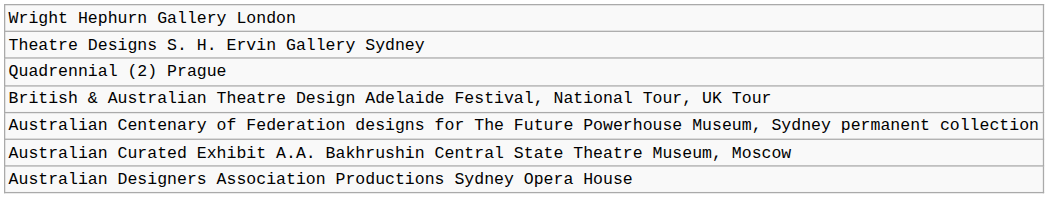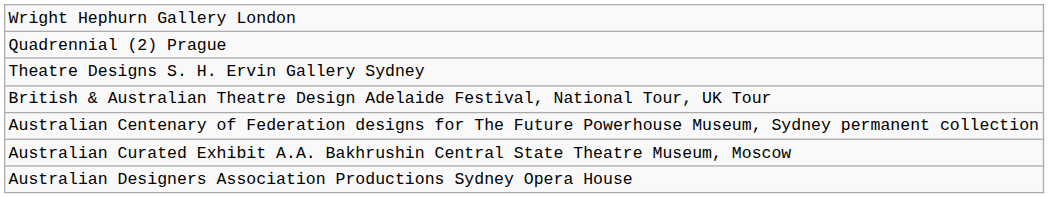(217, 45) Theatre Designs S. H. Ervin Gallery Sydney -> (118, 45) Quadrennial (2) Prague
(118, 72) Quadrennial (2) Prague -> (217, 72) Theatre Designs S. H. Ervin Gallery Sydney
